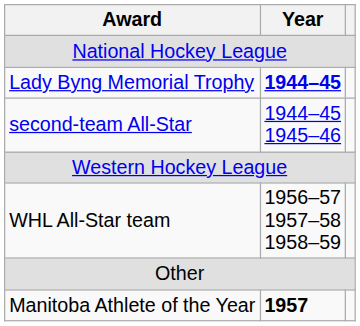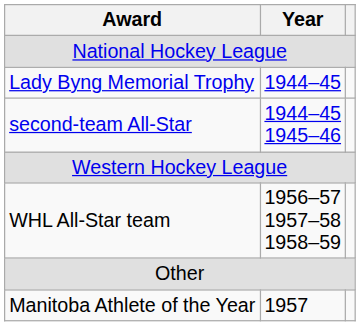(303, 82) bold -> (303, 82) normal
(286, 305) bold -> (286, 305) normal
